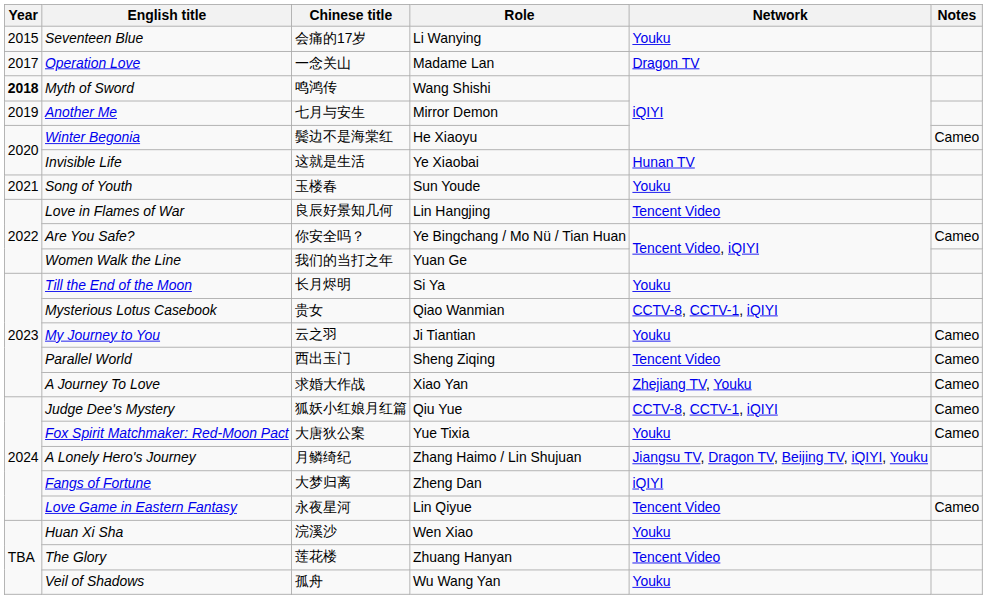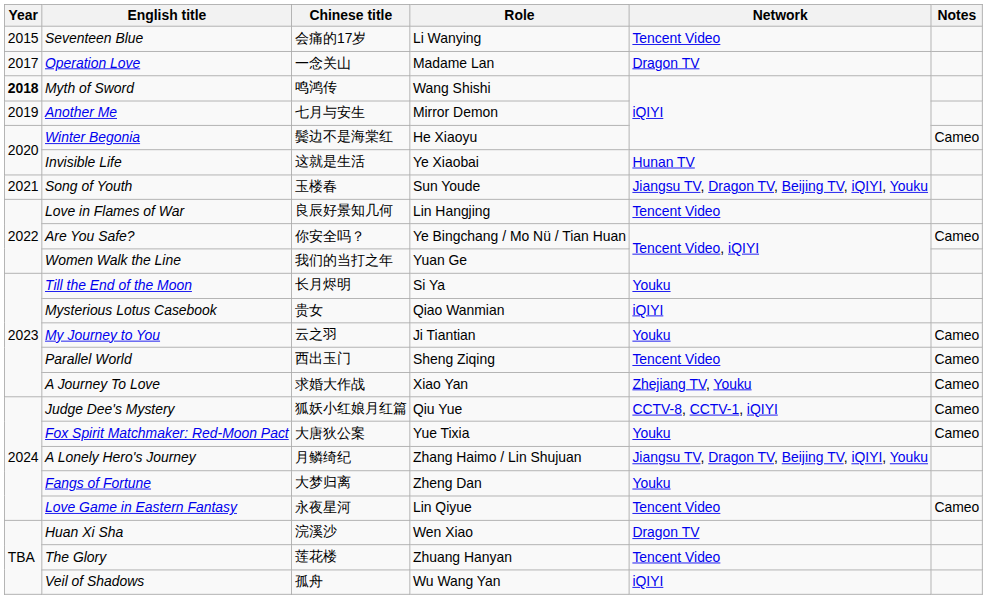(651, 38) Youku -> (676, 38) Tencent Video
(651, 187) Youku -> (780, 187) Jiangsu TV, Dragon TV, Beijing TV, iQIYI, Youku
(705, 310) CCTV-8, CCTV-1, iQIYI -> (648, 310) iQIYI
(648, 483) iQIYI -> (651, 483) Youku
(651, 532) Youku -> (666, 532) Dragon TV
(651, 582) Youku -> (648, 582) iQIYI
